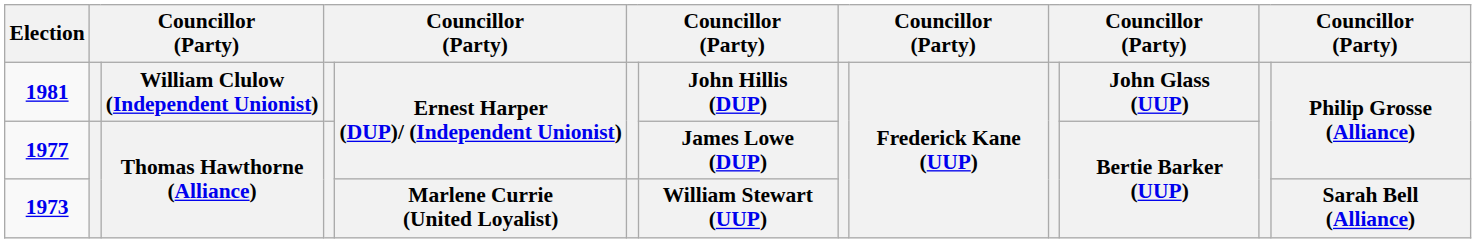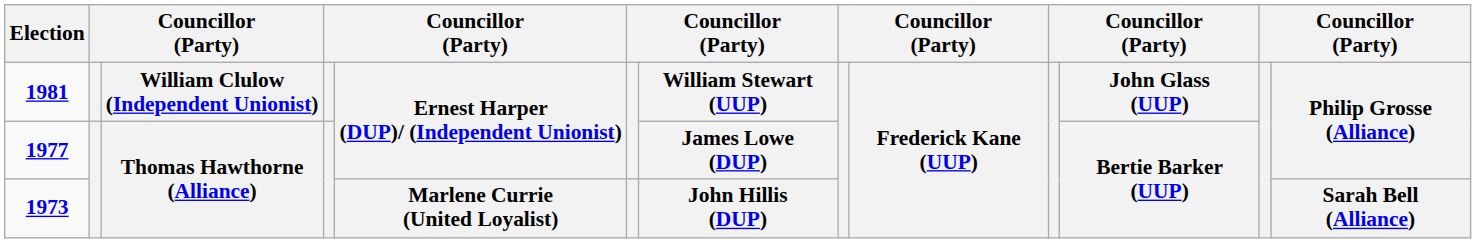(738, 91) John Hillis (DUP) -> (738, 91) William Stewart (UUP)
(738, 207) William Stewart (UUP) -> (738, 207) John Hillis (DUP)
